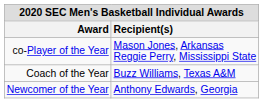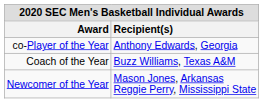(185, 51) Mason Jones, Arkansas Reggie Perry, Mississippi State -> (176, 46) Anthony Edwards, Georgia
(176, 90) Anthony Edwards, Georgia -> (185, 84) Mason Jones, Arkansas Reggie Perry, Mississippi State
